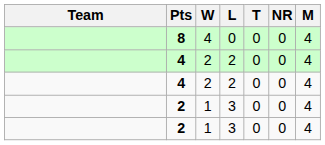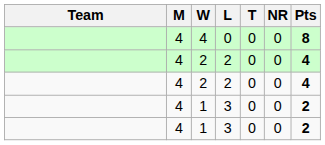columns swapped: (308, 15) <-> (181, 15)
